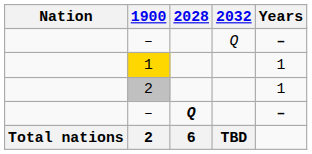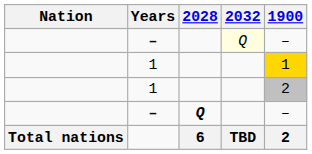columns swapped: (149, 17) <-> (281, 17)
(234, 41) no background -> (243, 41) lightyellow background
